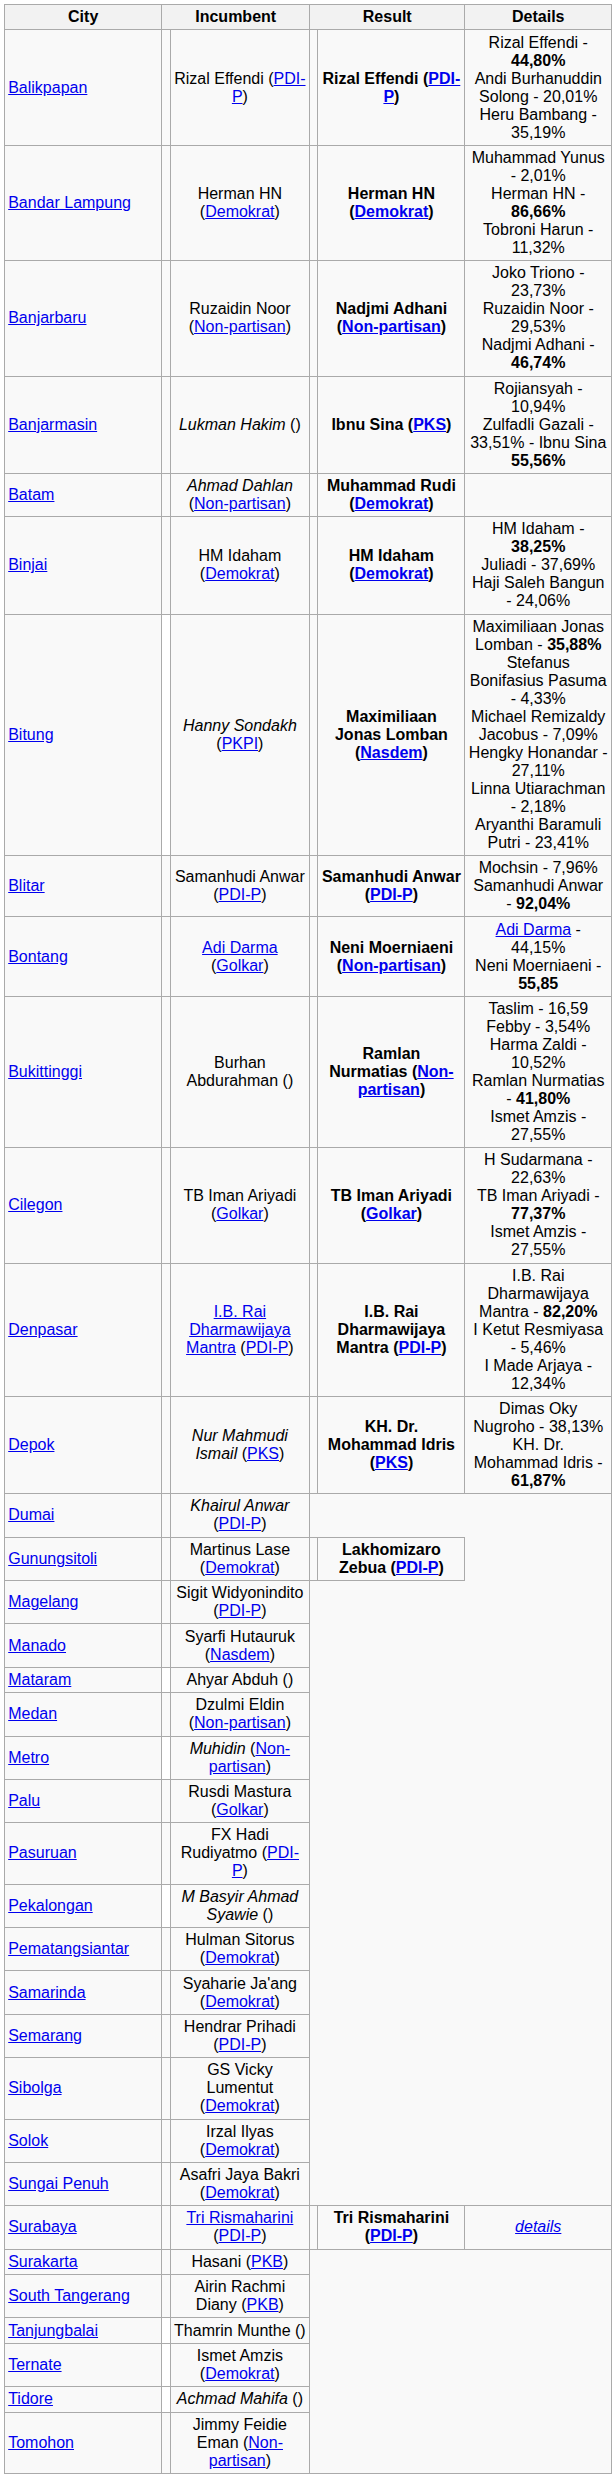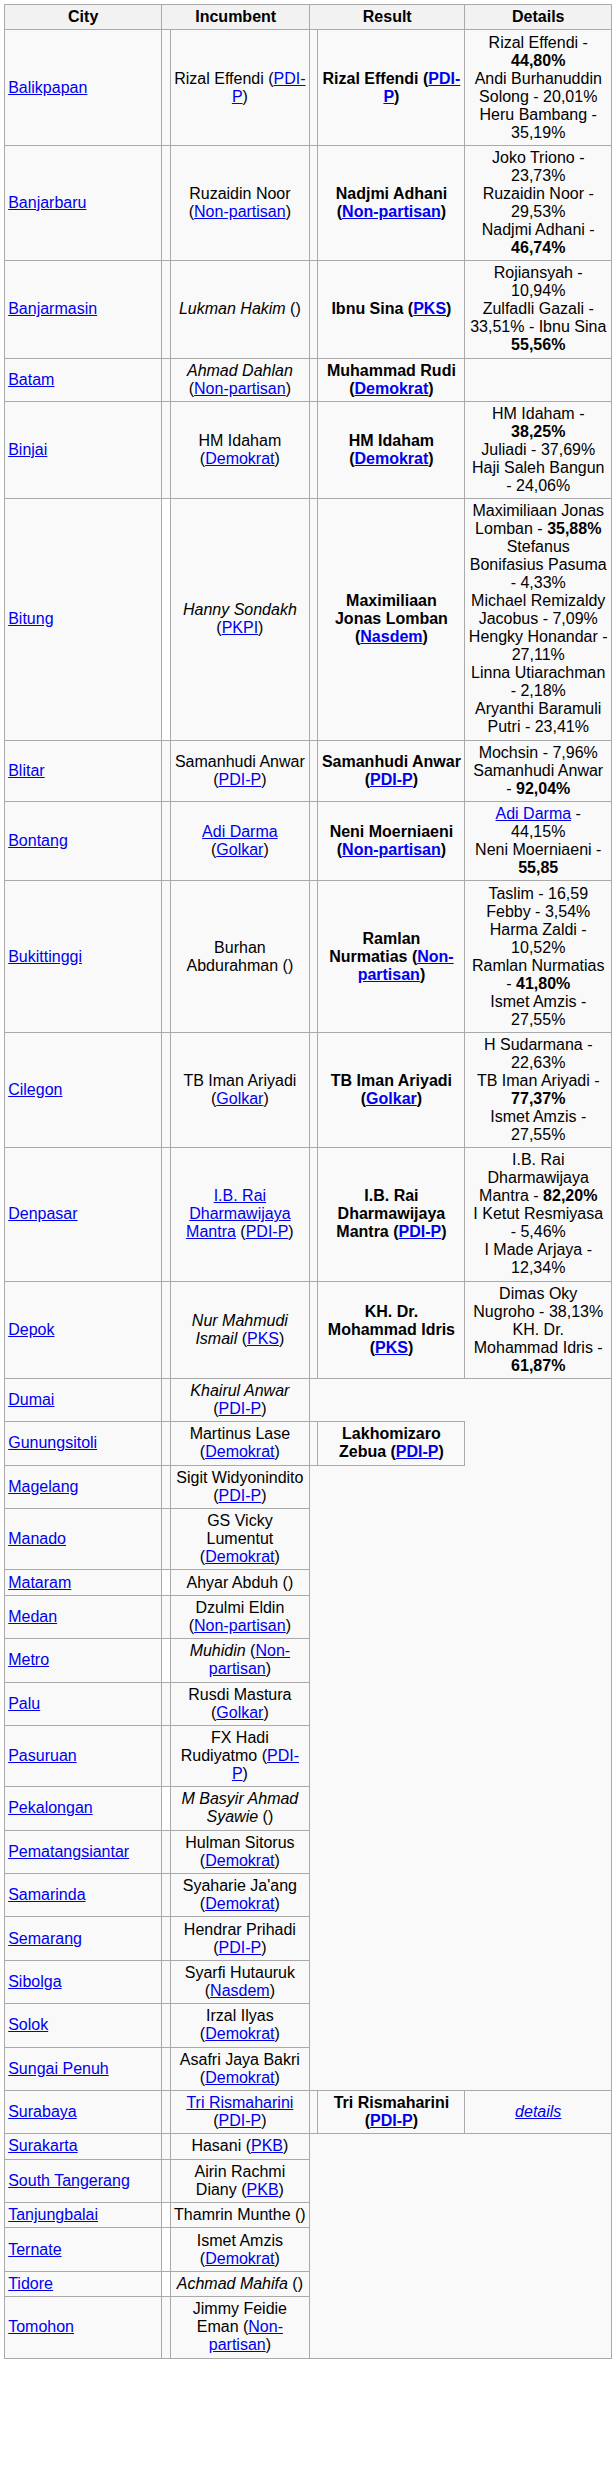- row: (70, 202)
(240, 1645) Syarfi Hutauruk (Nasdem) -> (240, 1539) GS Vicky Lumentut (Demokrat)
(240, 2088) GS Vicky Lumentut (Demokrat) -> (240, 1981) Syarfi Hutauruk (Nasdem)
